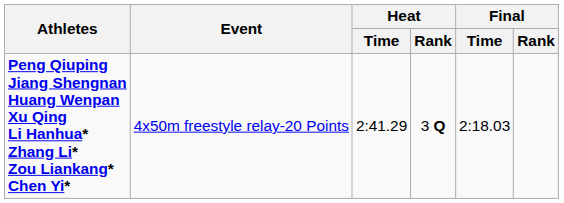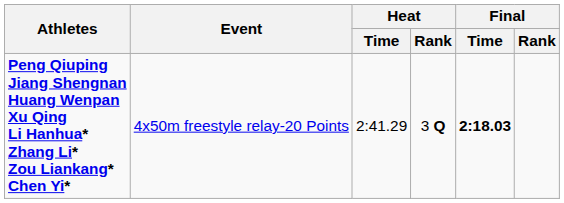(485, 125) normal -> (485, 125) bold
